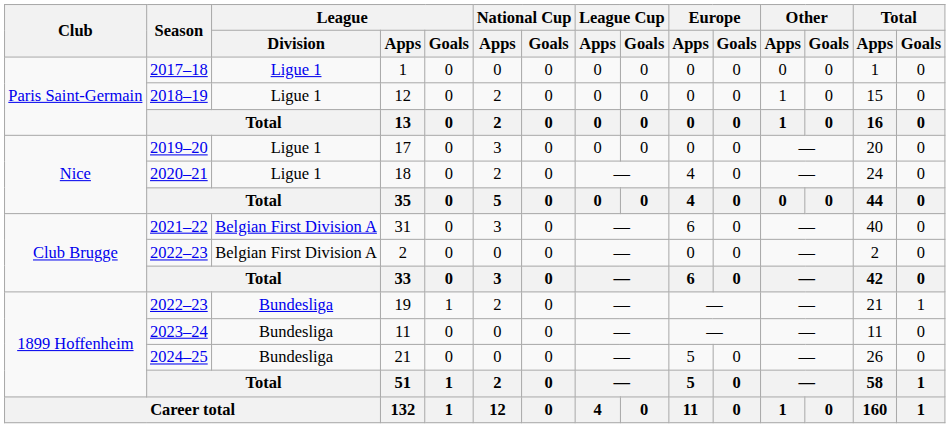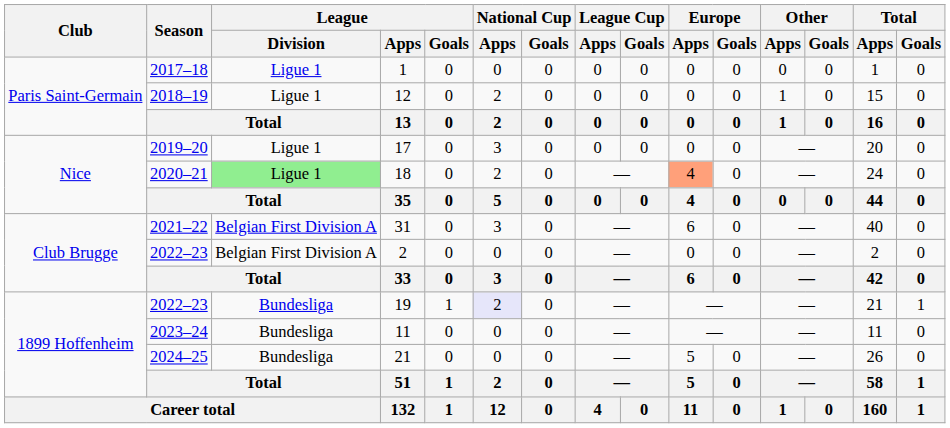(296, 174) no background -> (296, 174) lightgreen background
(691, 174) no background -> (691, 174) lightsalmon background
(497, 305) no background -> (497, 305) lavender background
